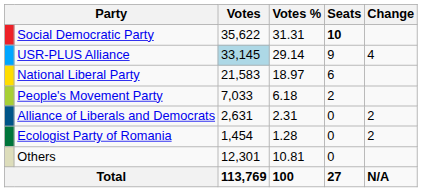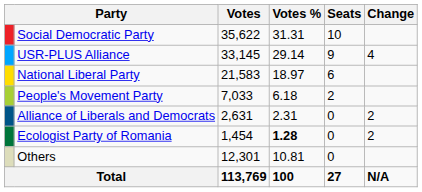(334, 34) bold -> (334, 34) normal
(241, 55) lightblue background -> (241, 55) no background
(285, 136) normal -> (285, 136) bold
